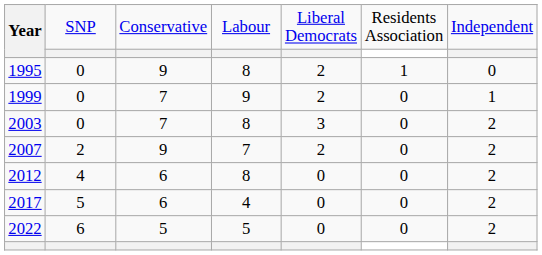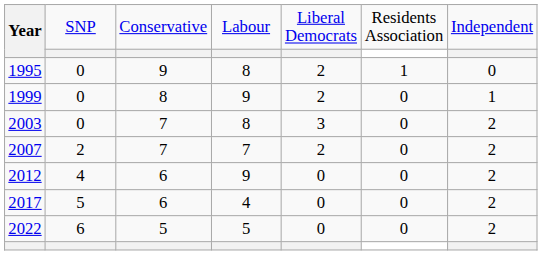(163, 96) 7 -> (163, 96) 8
(163, 149) 9 -> (163, 149) 7
(246, 176) 8 -> (246, 176) 9
